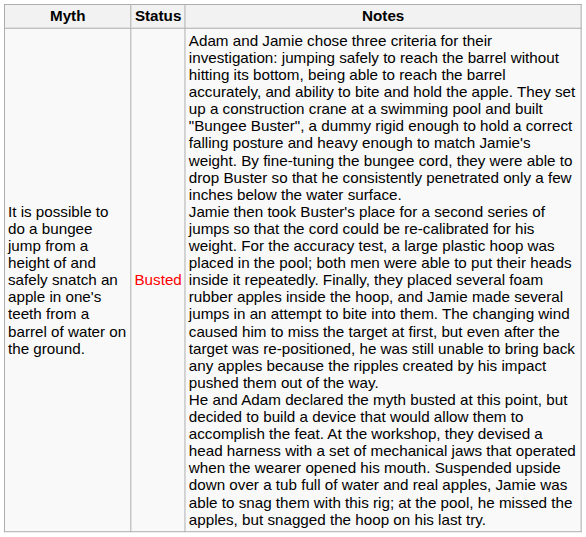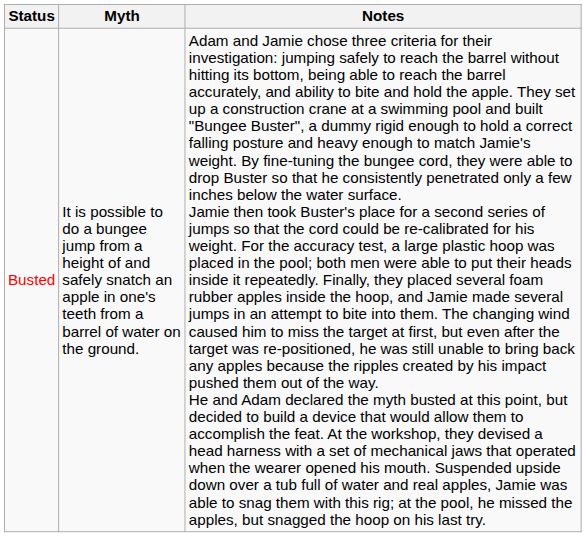columns swapped: (68, 16) <-> (158, 16)
